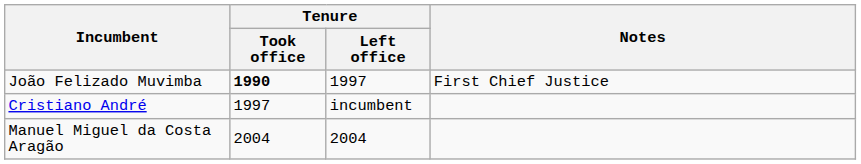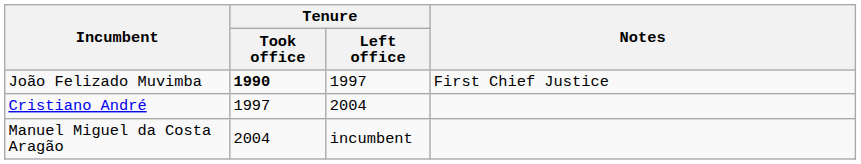(371, 106) incumbent -> (348, 106) 2004
(348, 139) 2004 -> (371, 139) incumbent
